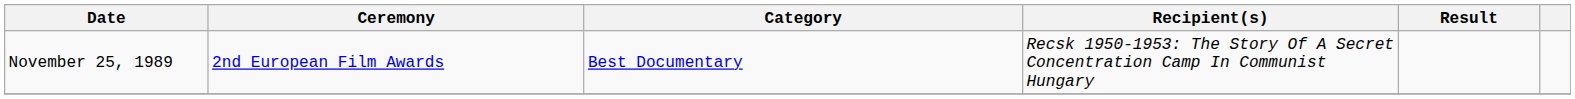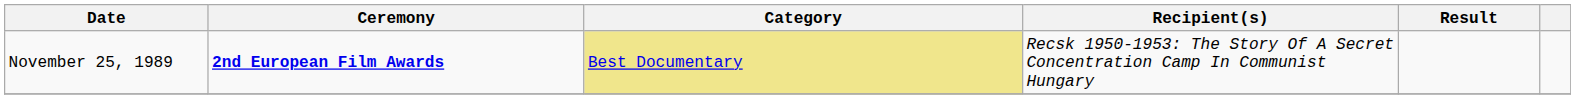(328, 63) normal -> (328, 63) bold
(665, 63) no background -> (665, 63) khaki background
